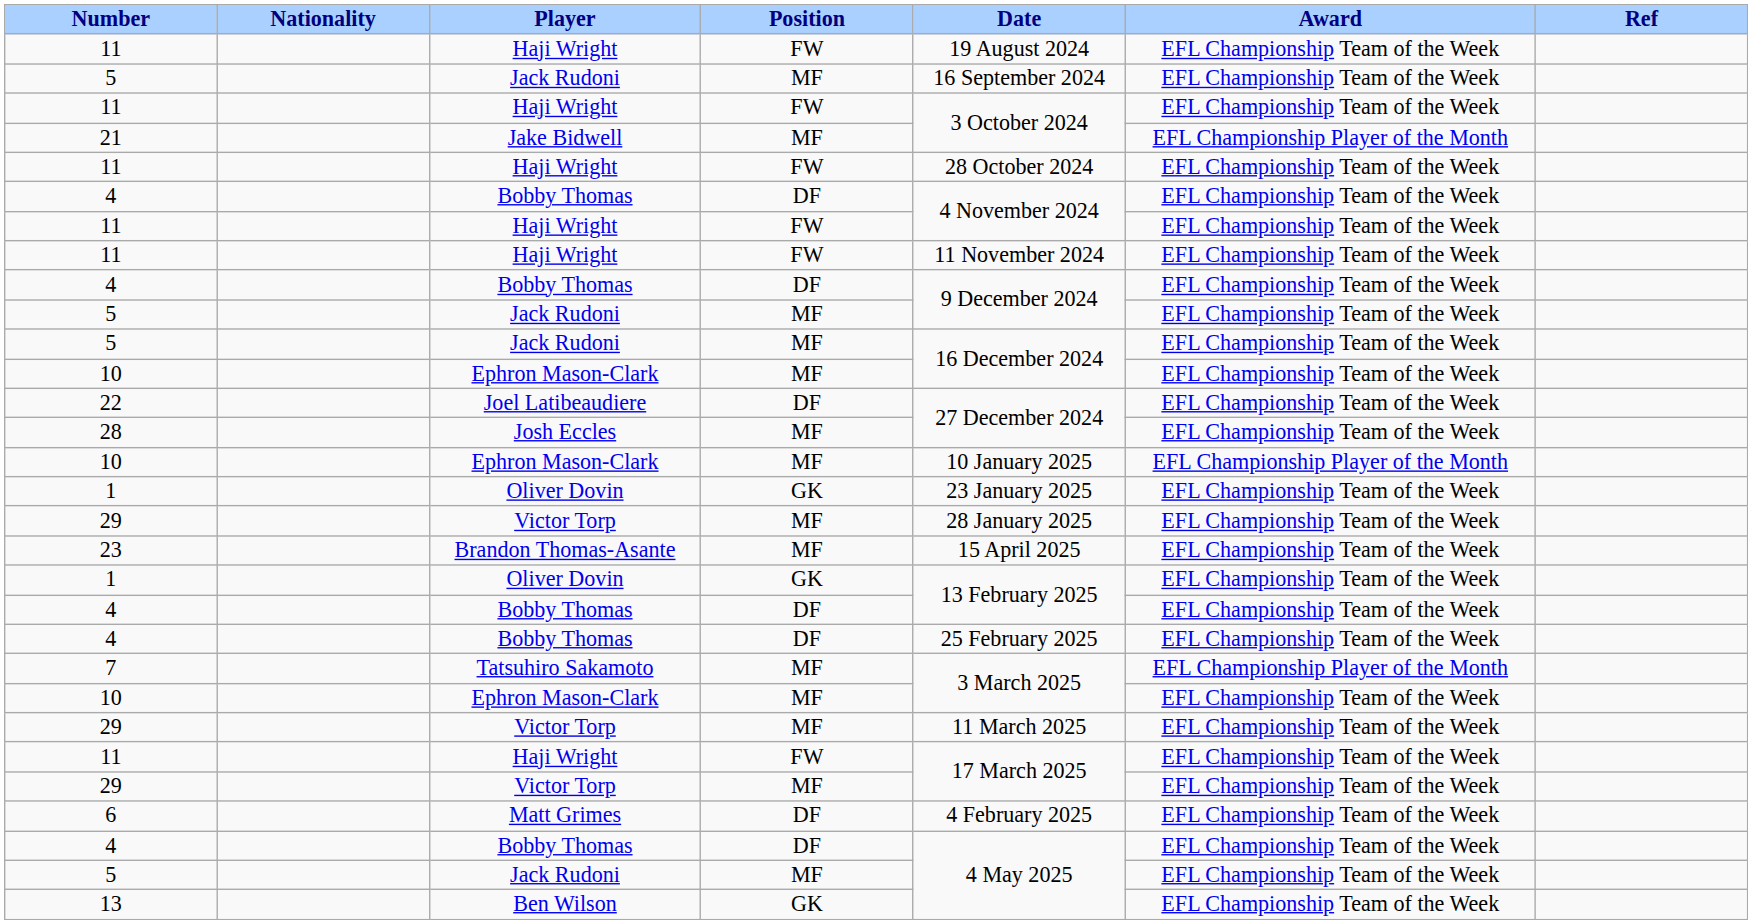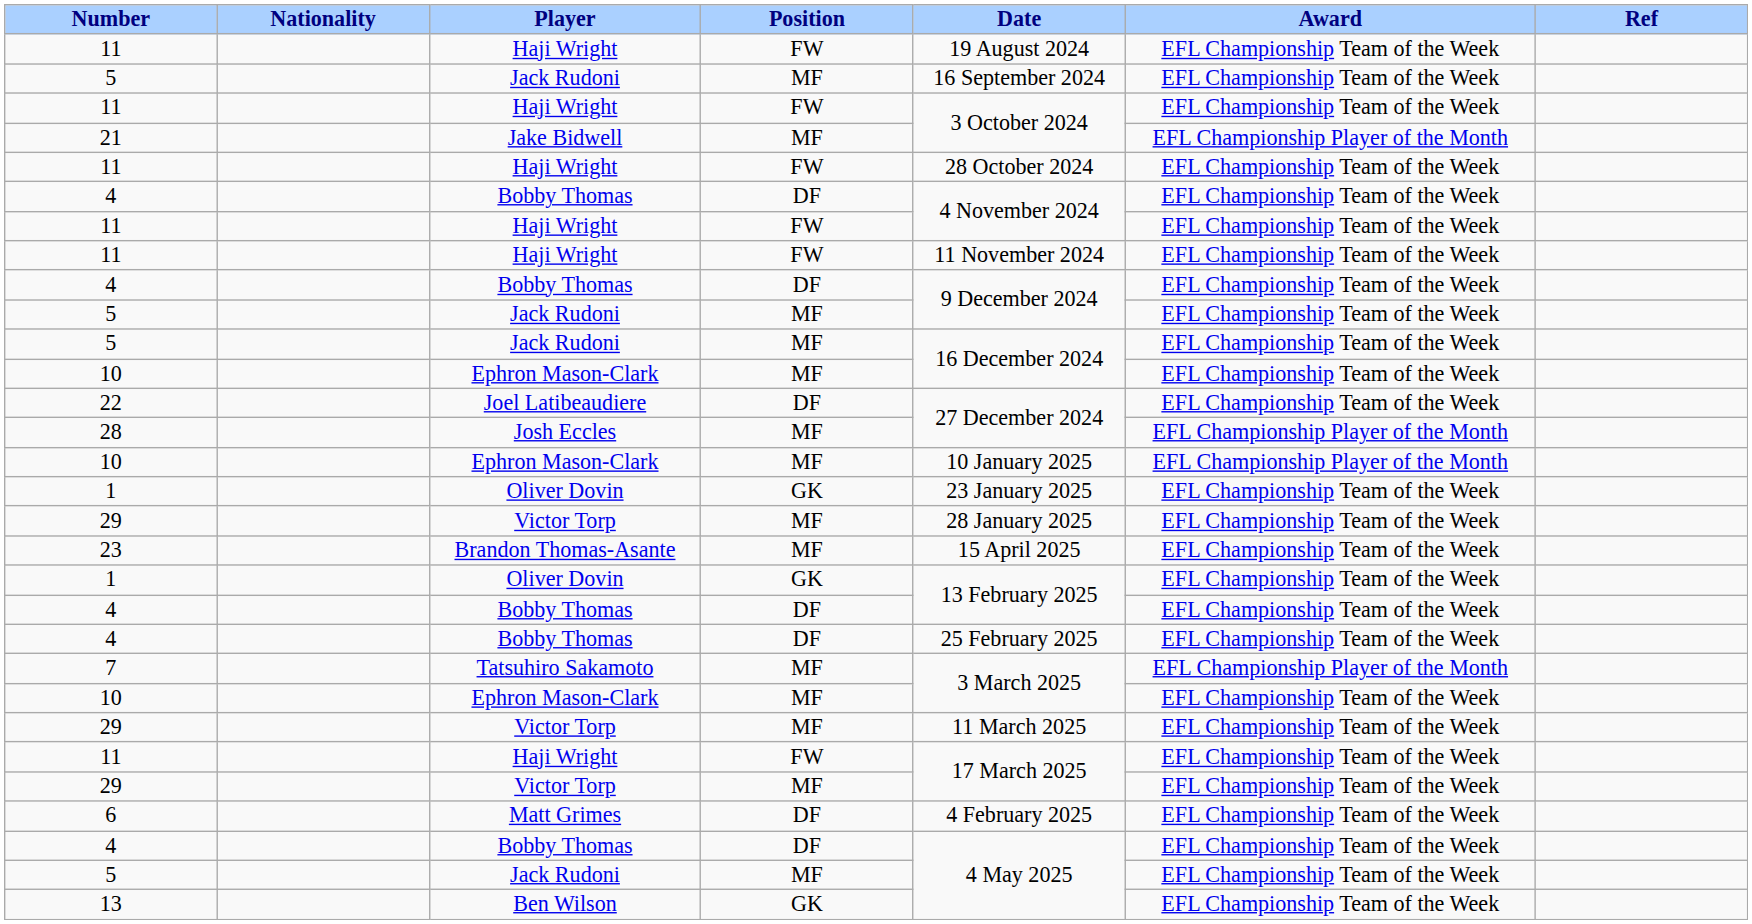(1330, 432) EFL Championship Team of the Week -> (1330, 432) EFL Championship Player of the Month
